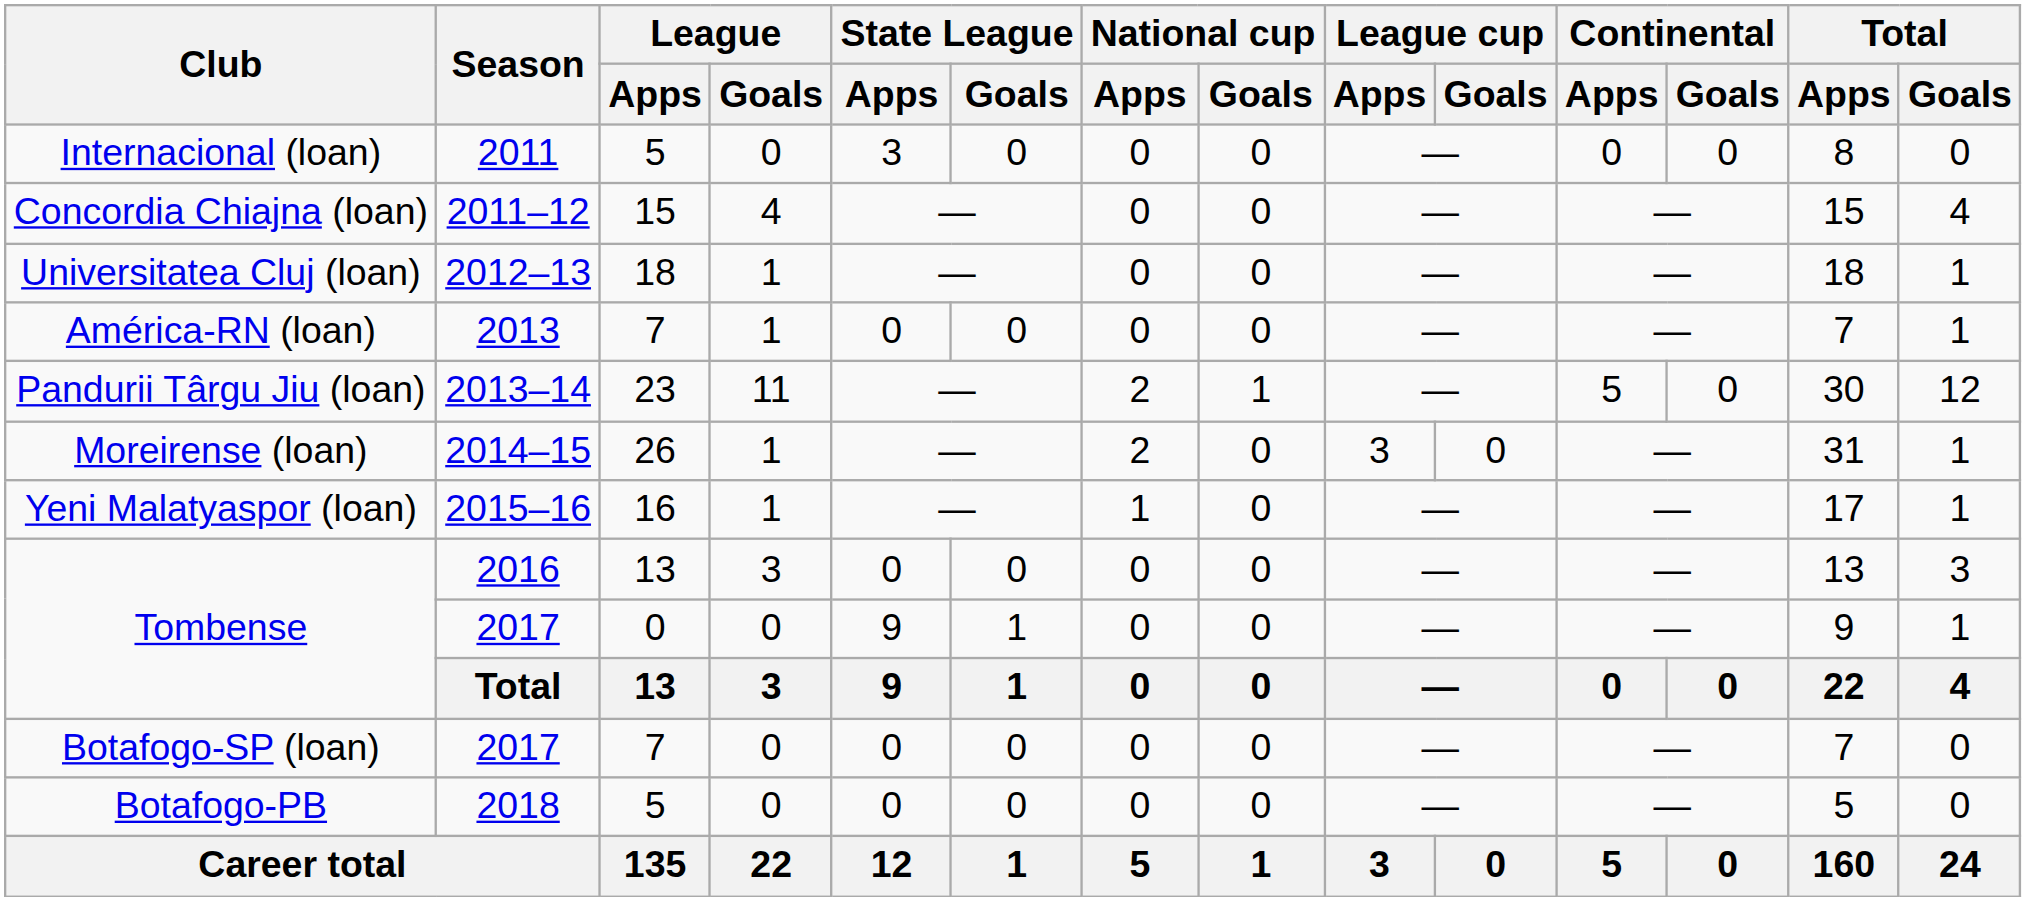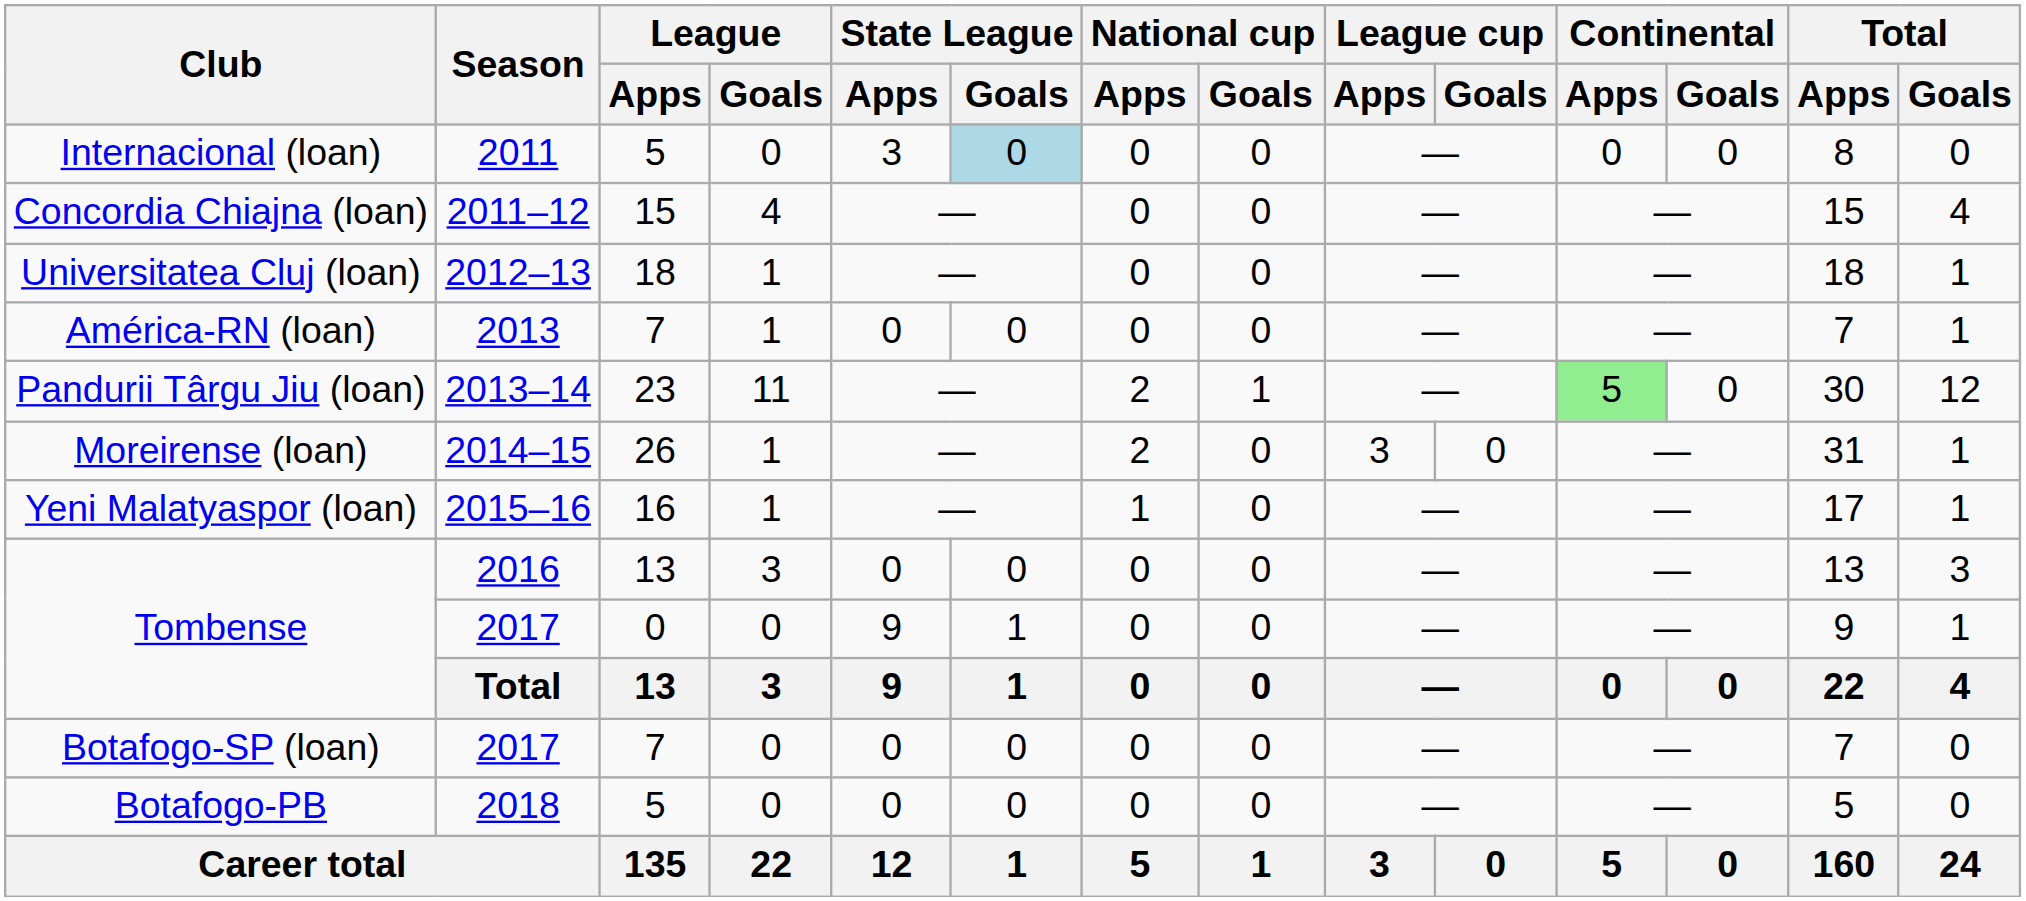(1017, 152) no background -> (1017, 152) lightblue background
(1612, 390) no background -> (1612, 390) lightgreen background
